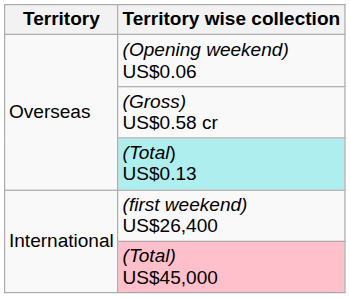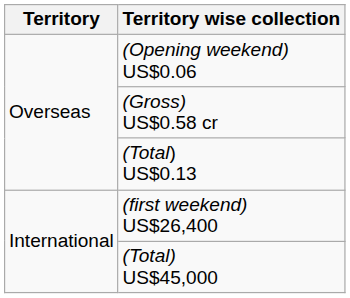(160, 163) paleturquoise background -> (160, 163) no background
(170, 266) pink background -> (170, 266) no background
